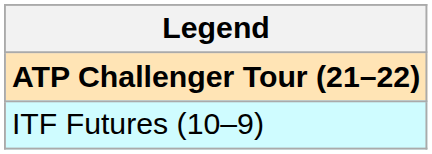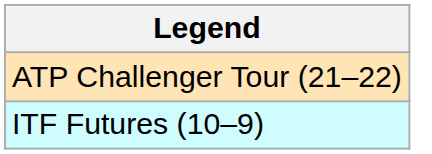(216, 76) bold -> (207, 76) normal
